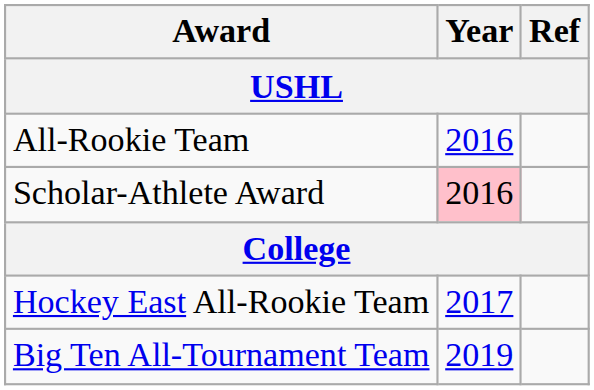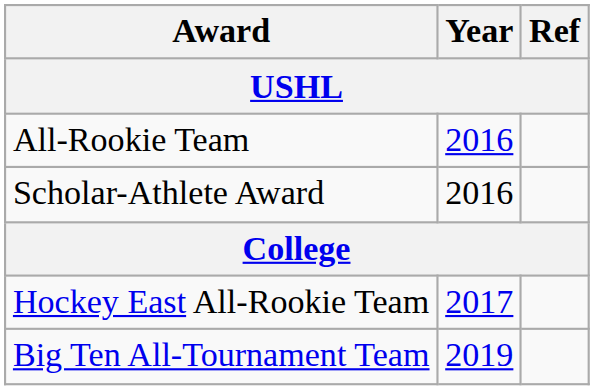(479, 193) pink background -> (479, 193) no background
